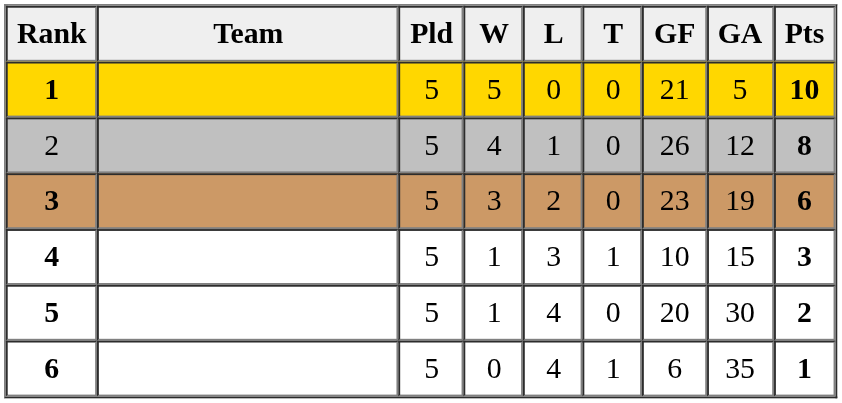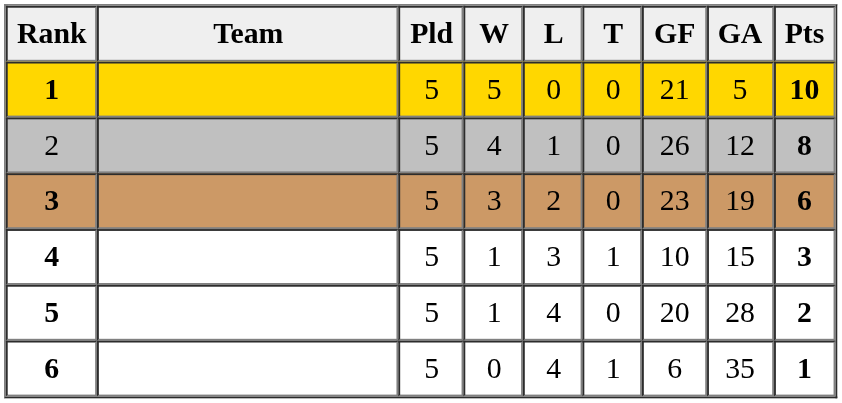(740, 312) 30 -> (740, 312) 28
